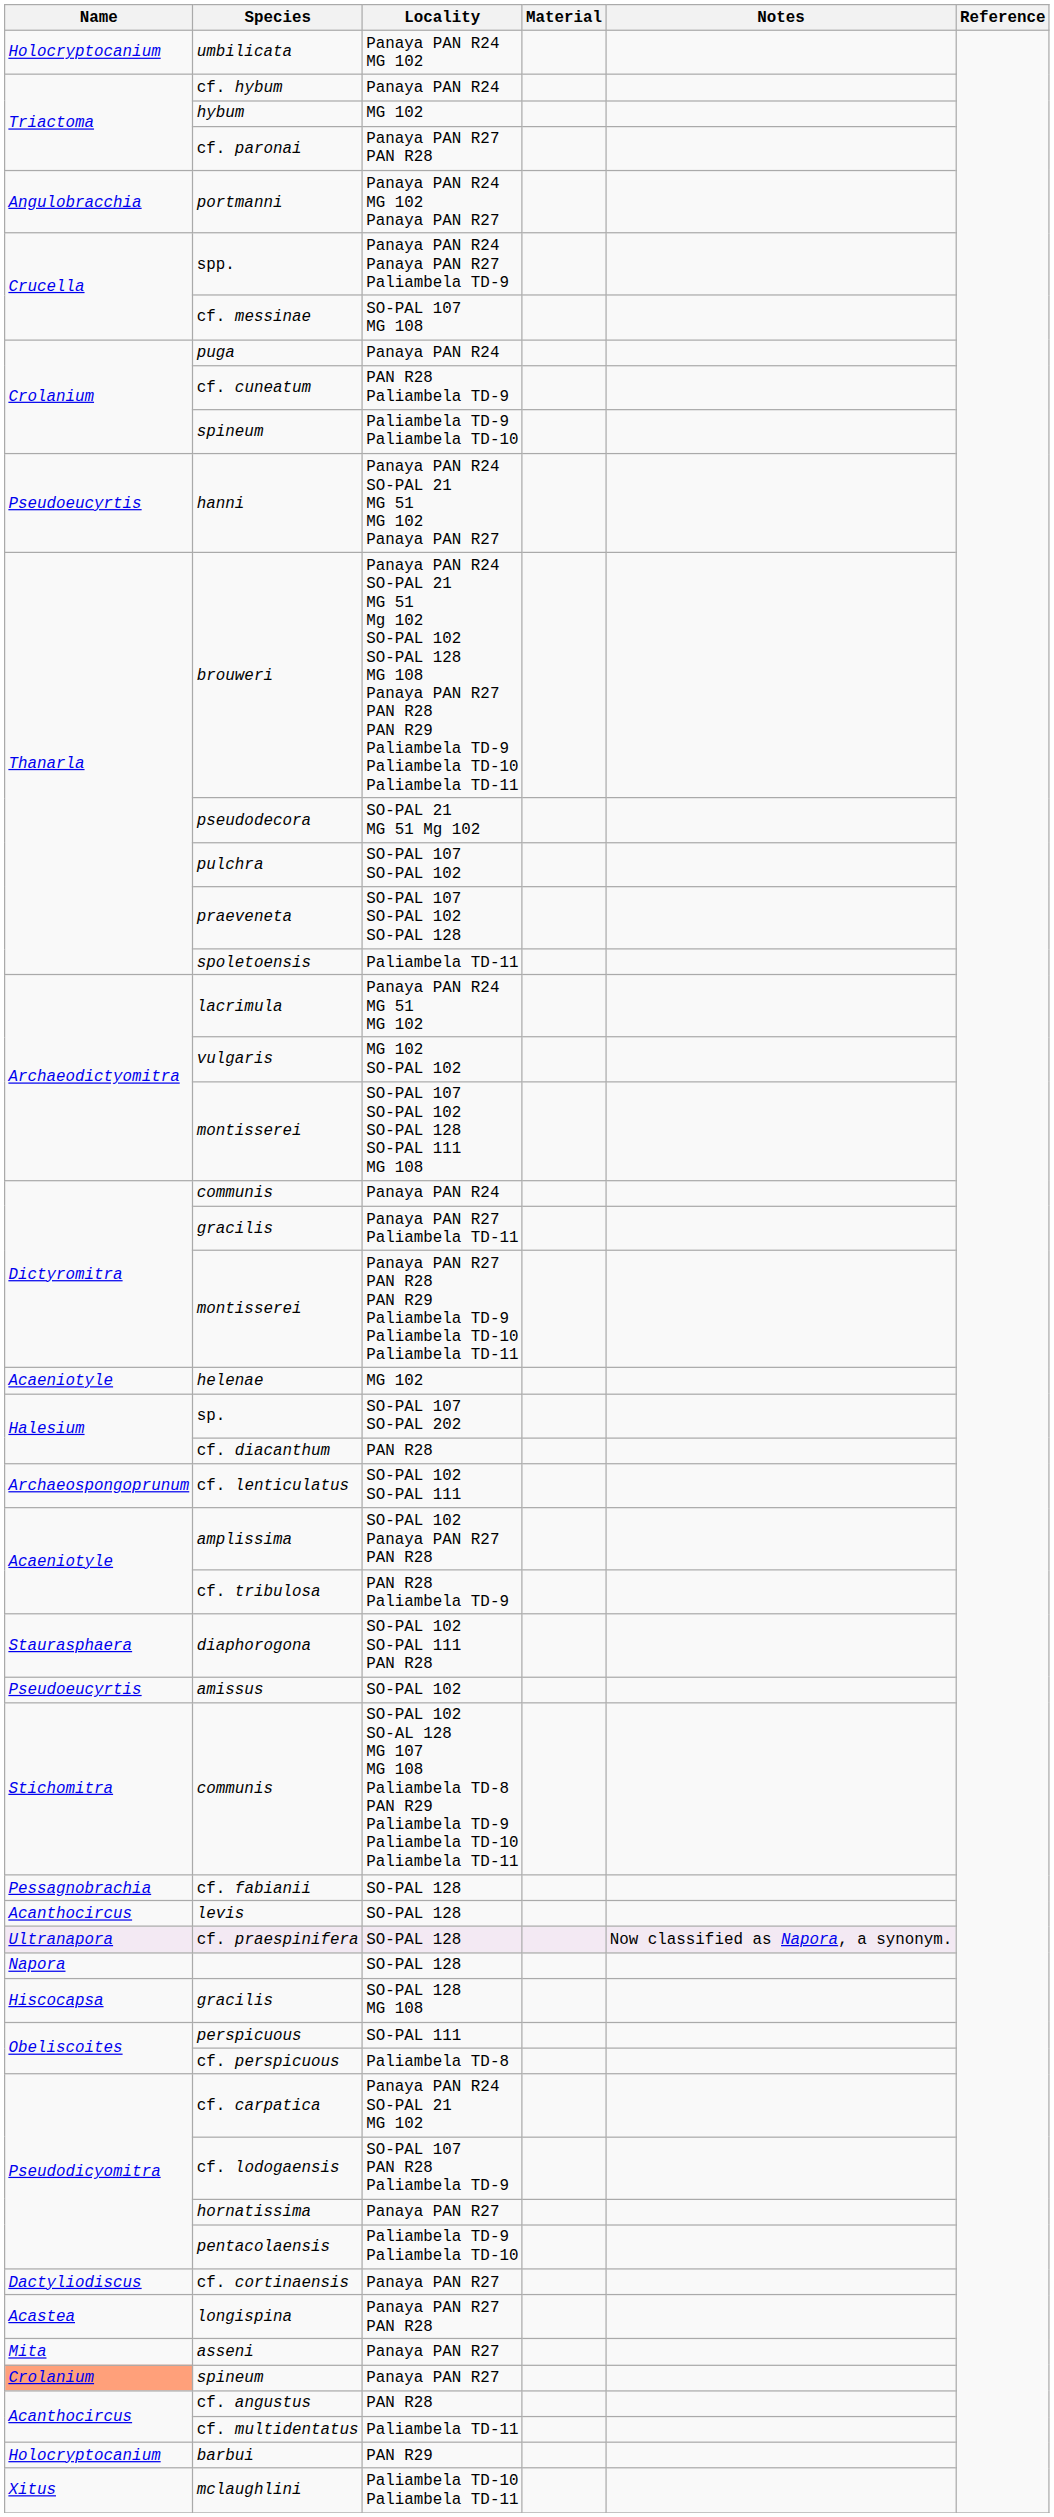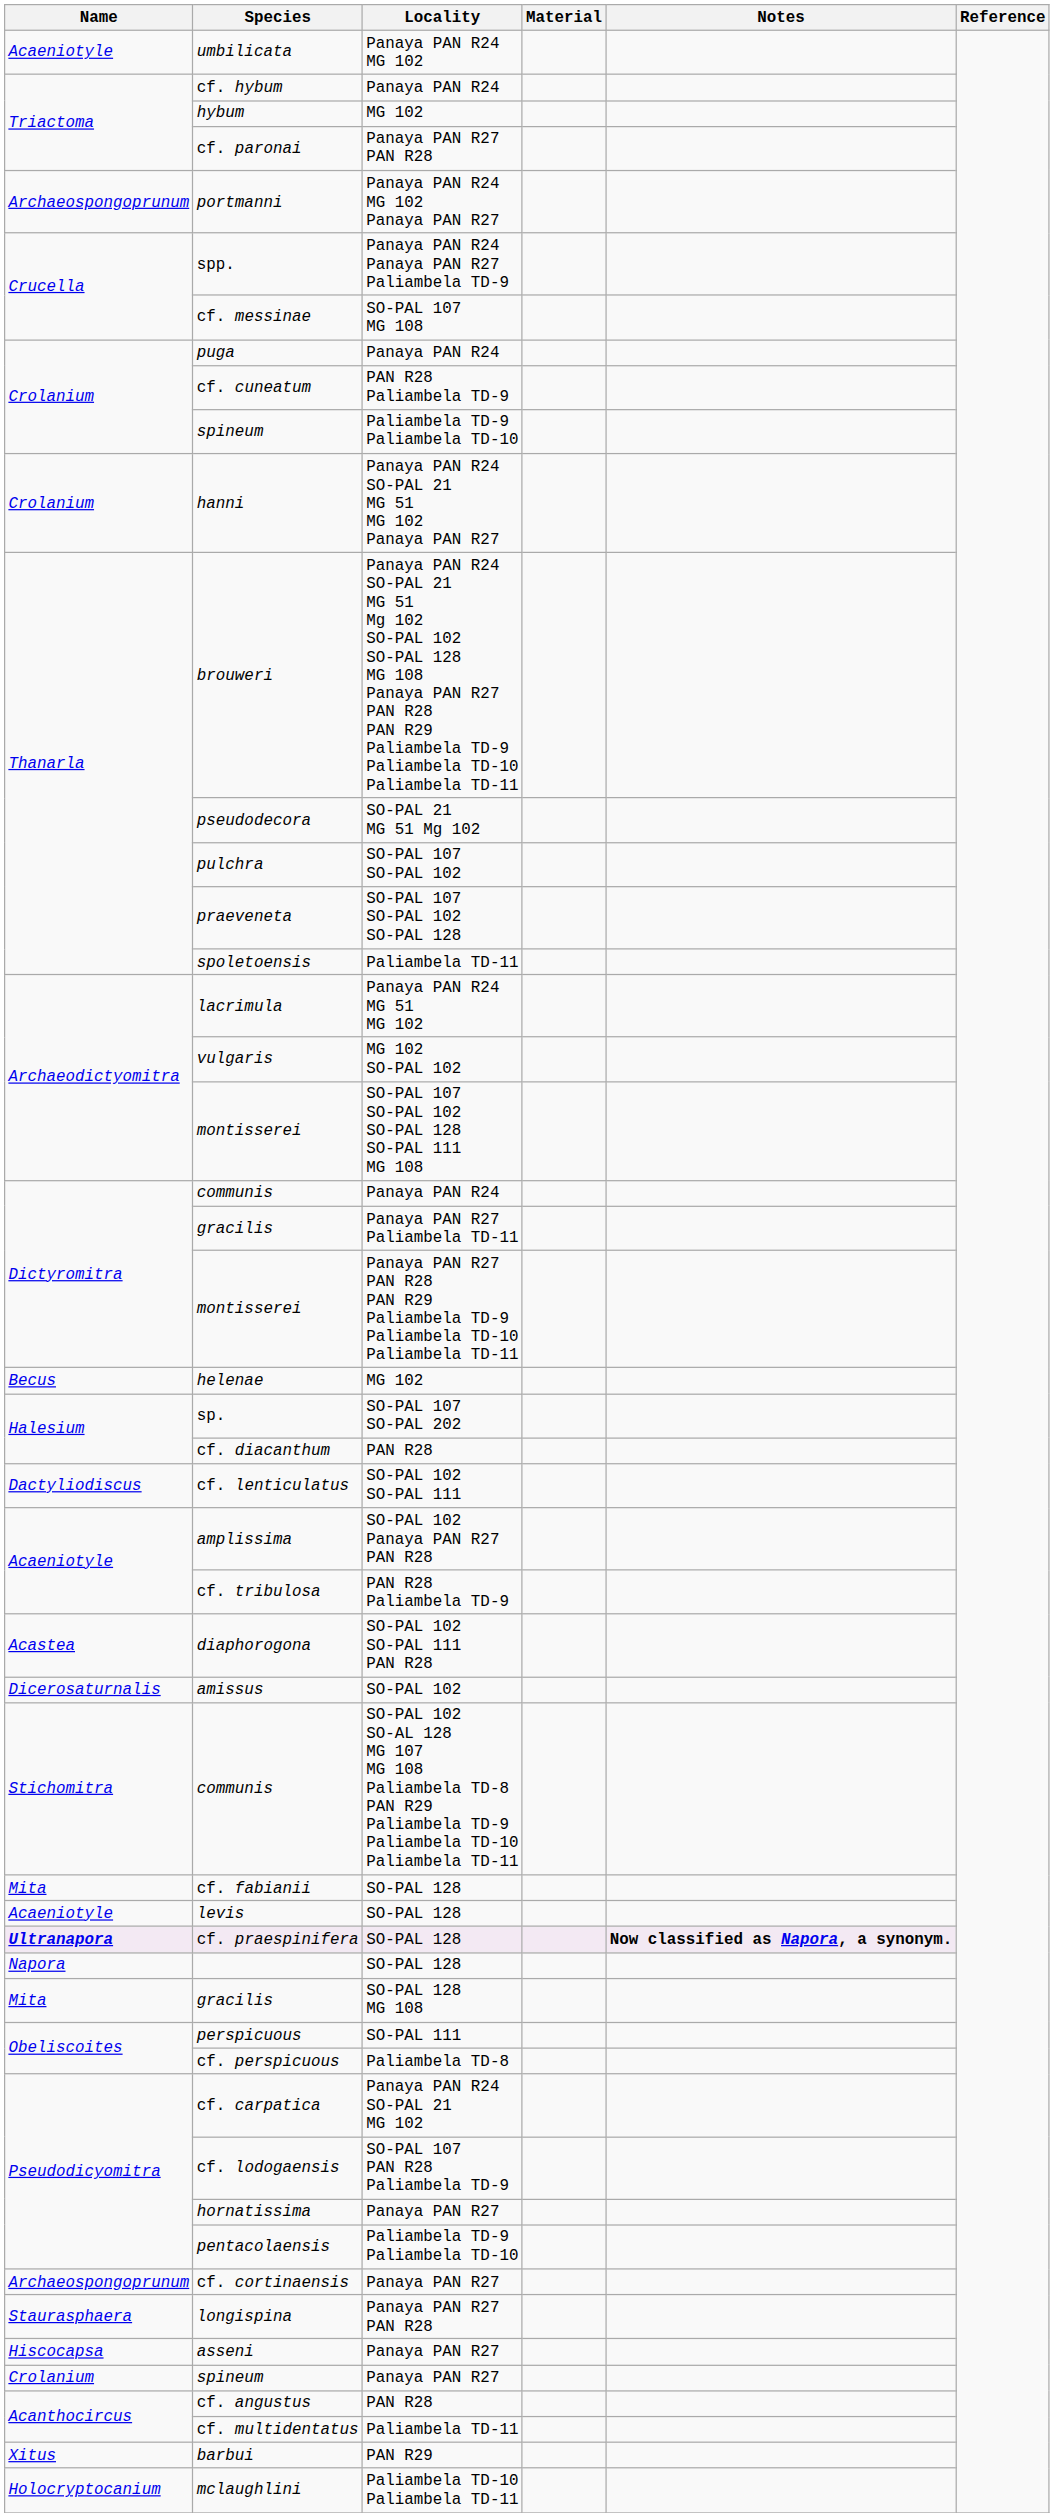(85, 53) Holocryptocanium -> (61, 53) Acaeniotyle
(75, 202) Angulobracchia -> (99, 202) Archaeospongoprunum
(75, 503) Pseudoeucyrtis -> (51, 503) Crolanium
(61, 1381) Acaeniotyle -> (32, 1381) Becus
(99, 1486) Archaeospongoprunum -> (75, 1486) Dactyliodiscus
(70, 1646) Staurasphaera -> (42, 1646) Acastea
(75, 1690) Pseudoeucyrtis -> (85, 1690) Dicerosaturnalis
(80, 1888) Pessagnobrachia -> (27, 1888) Mita
(70, 1914) Acanthocircus -> (61, 1914) Acaeniotyle
(61, 1939) normal -> (61, 1939) bold
(781, 1939) normal -> (781, 1939) bold
(56, 2000) Hiscocapsa -> (27, 2000) Mita
(75, 2282) Dactyliodiscus -> (99, 2282) Archaeospongoprunum
(42, 2317) Acastea -> (70, 2317) Staurasphaera
(27, 2352) Mita -> (56, 2352) Hiscocapsa
(51, 2378) lightsalmon background -> (51, 2378) no background
(85, 2455) Holocryptocanium -> (32, 2455) Xitus
(32, 2490) Xitus -> (85, 2490) Holocryptocanium
